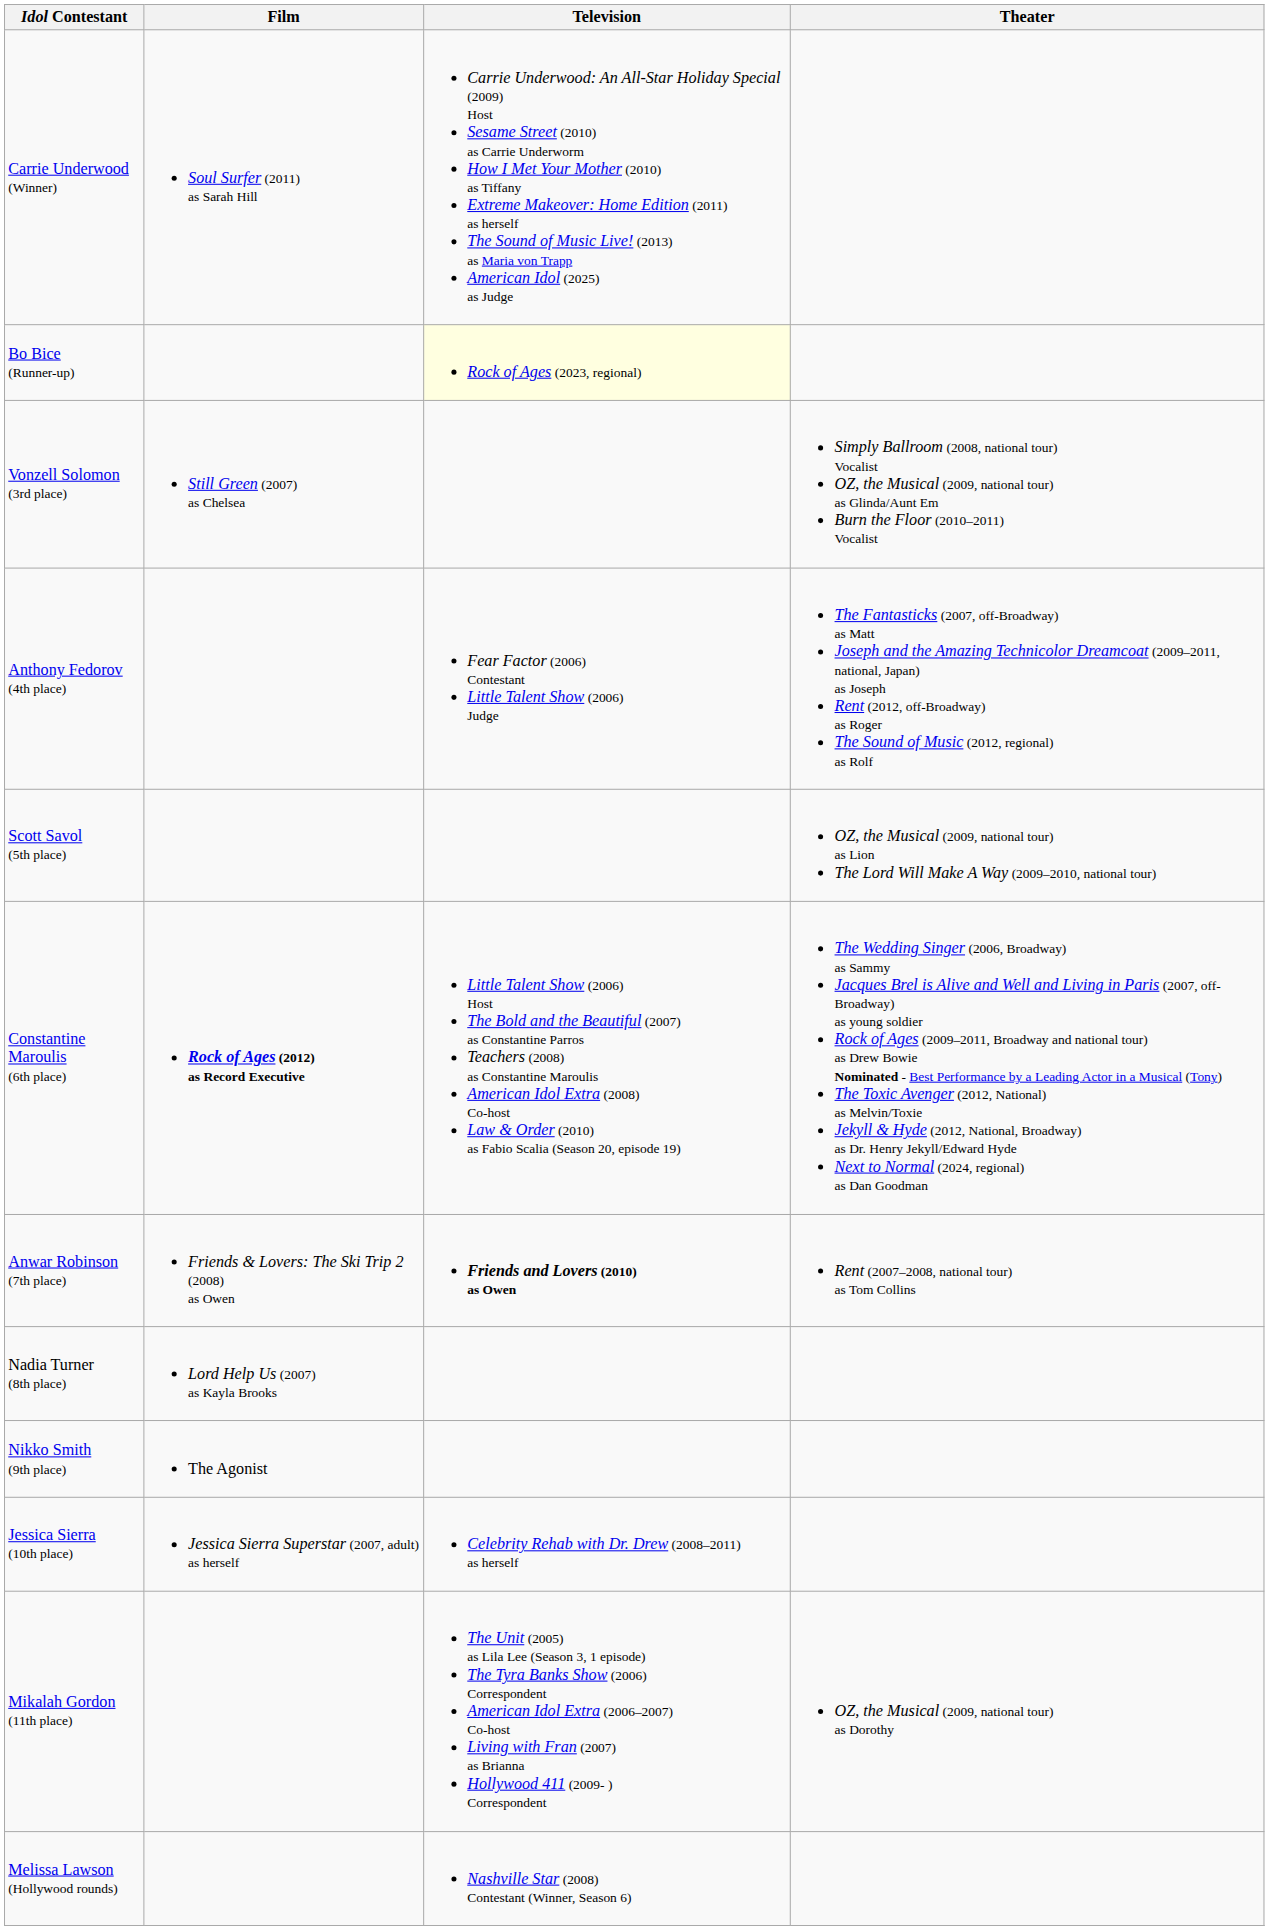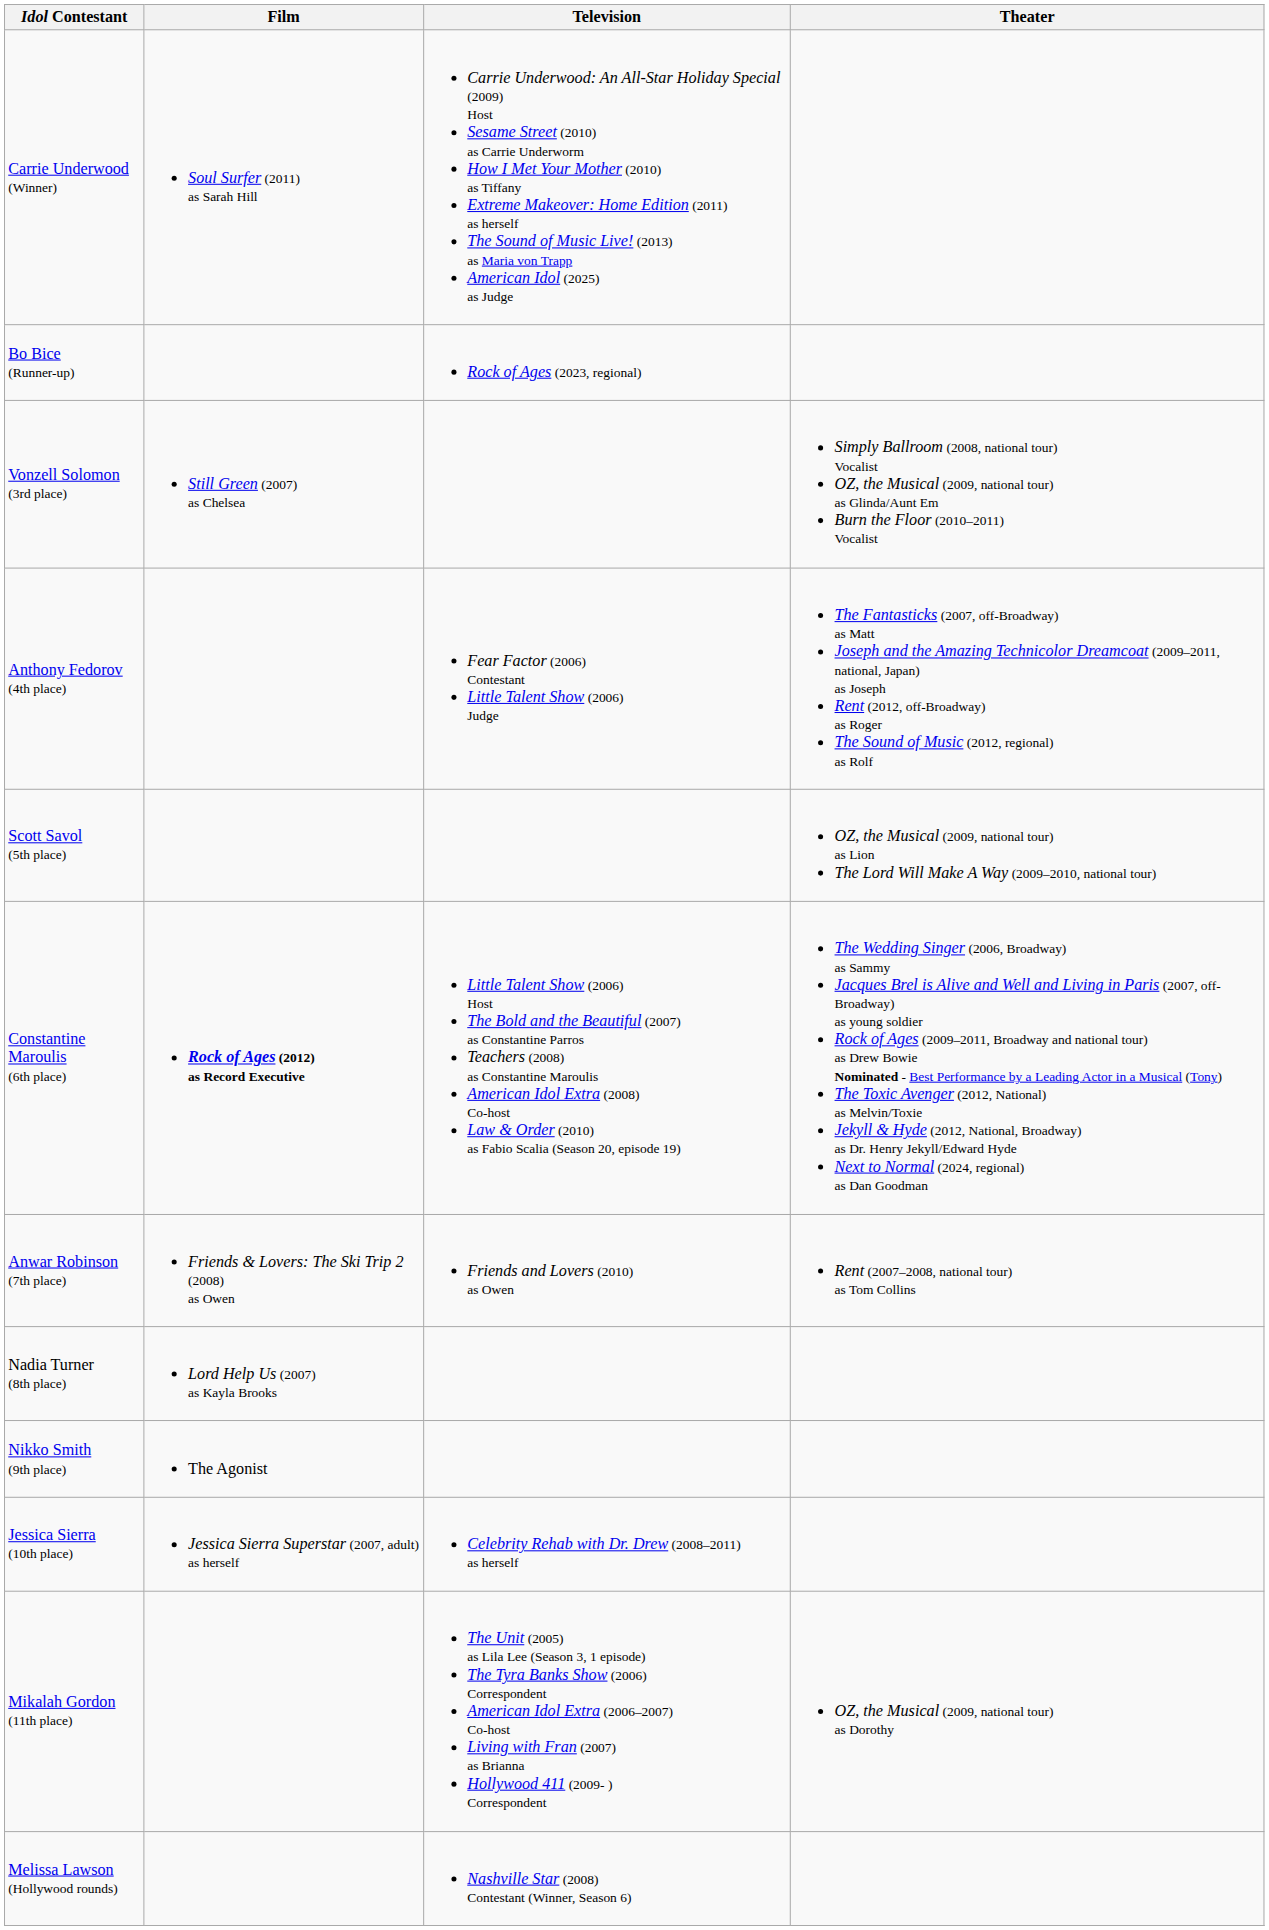(607, 372) lightyellow background -> (607, 372) no background
(607, 1279) bold -> (607, 1279) normal
